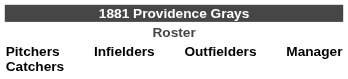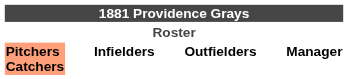(35, 59) no background -> (35, 59) lightsalmon background
